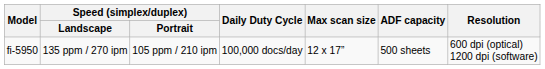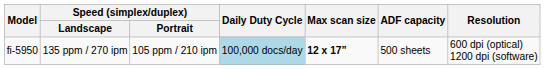(262, 50) no background -> (262, 50) lightblue background
(326, 50) normal -> (327, 50) bold
